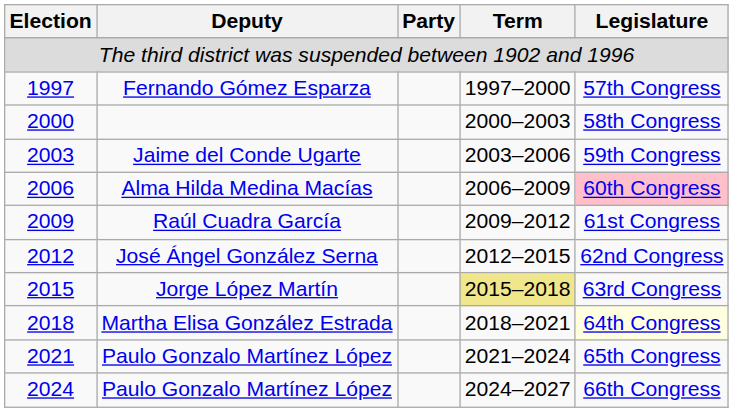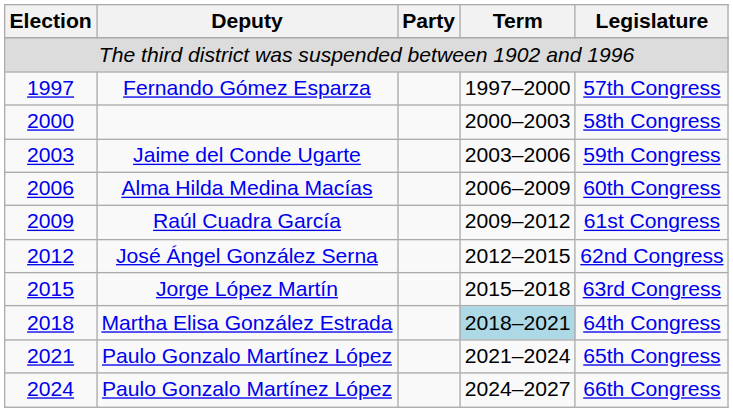(652, 188) pink background -> (652, 188) no background
(518, 289) khaki background -> (518, 289) no background
(518, 322) no background -> (518, 322) lightblue background
(652, 322) lightyellow background -> (652, 322) no background
